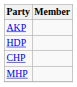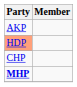(16, 43) no background -> (16, 43) lightsalmon background
(17, 74) normal -> (18, 74) bold
